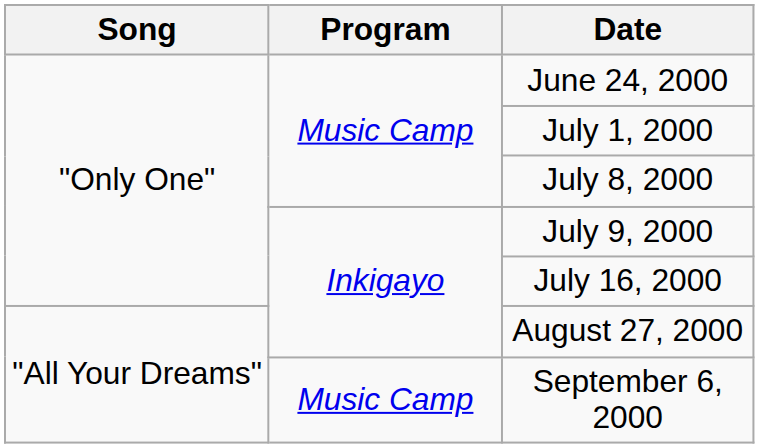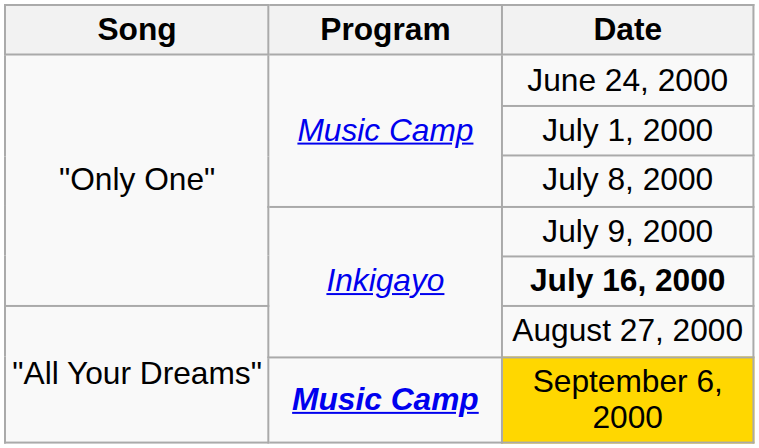(628, 280) normal -> (628, 280) bold
(385, 399) normal -> (385, 399) bold
(628, 399) no background -> (628, 399) gold background
